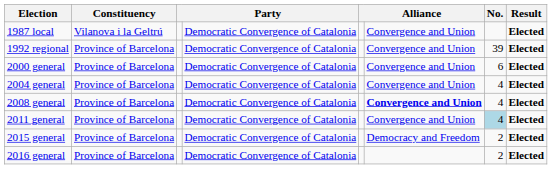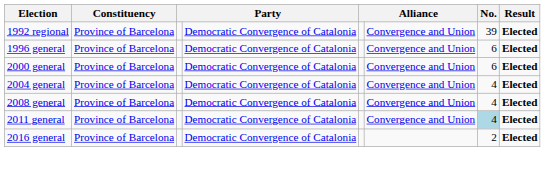- row: (30, 31)
+ row: (36, 48)
(424, 102) bold -> (421, 102) normal
- row: (36, 137)
